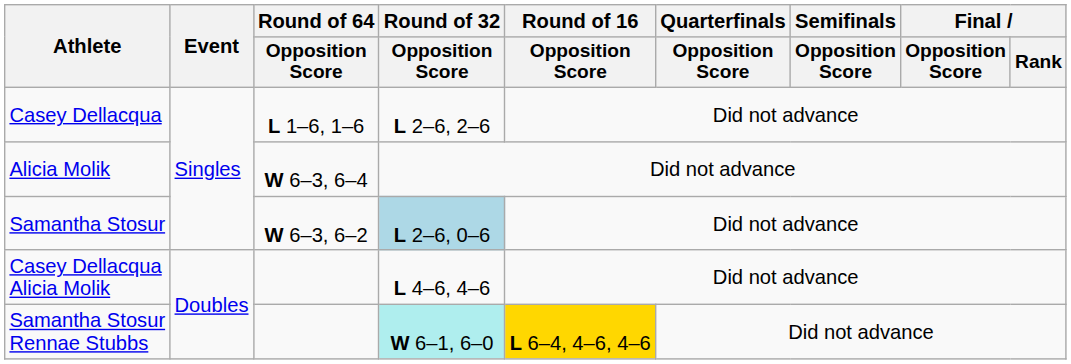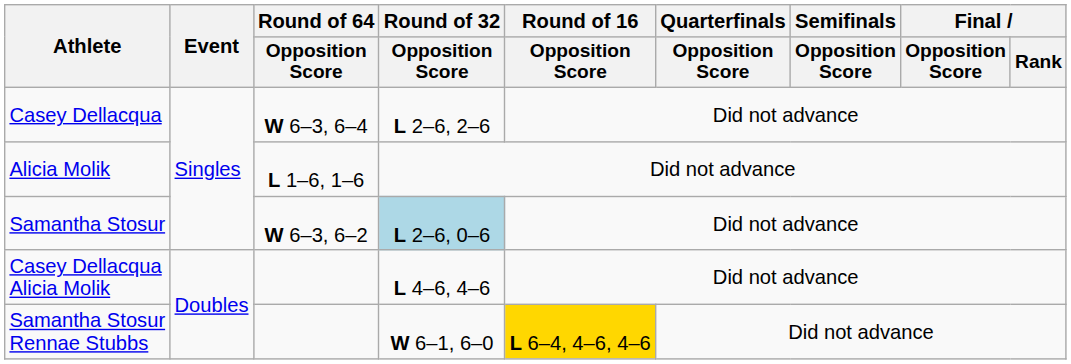(316, 126) L 1–6, 1–6 -> (316, 126) W 6–3, 6–4
(316, 181) W 6–3, 6–4 -> (316, 181) L 1–6, 1–6
(442, 343) paleturquoise background -> (442, 343) no background
